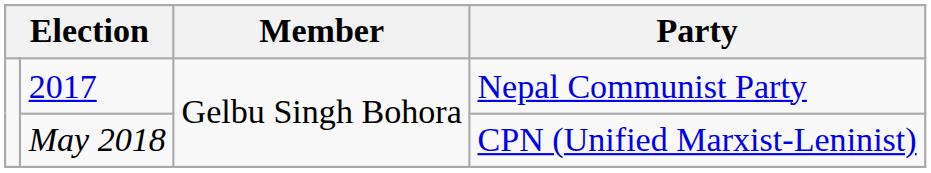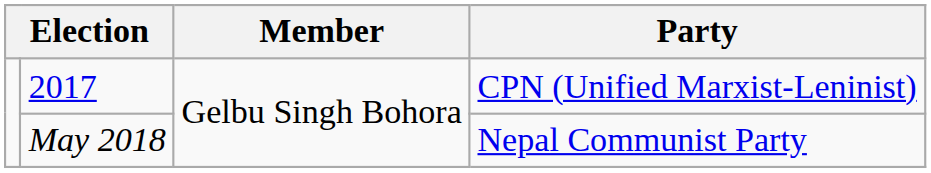(642, 85) Nepal Communist Party -> (697, 85) CPN (Unified Marxist-Leninist)
(697, 139) CPN (Unified Marxist-Leninist) -> (642, 139) Nepal Communist Party
